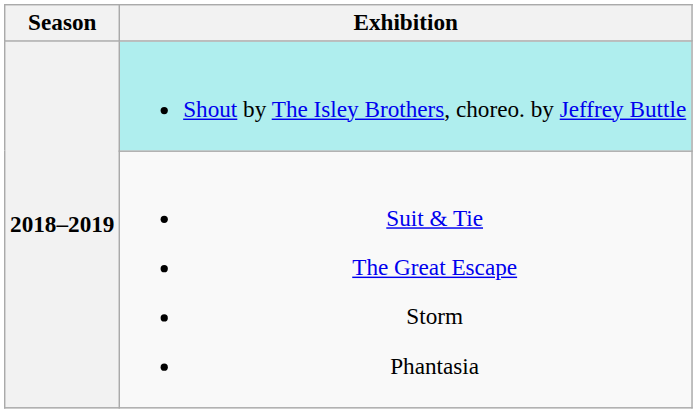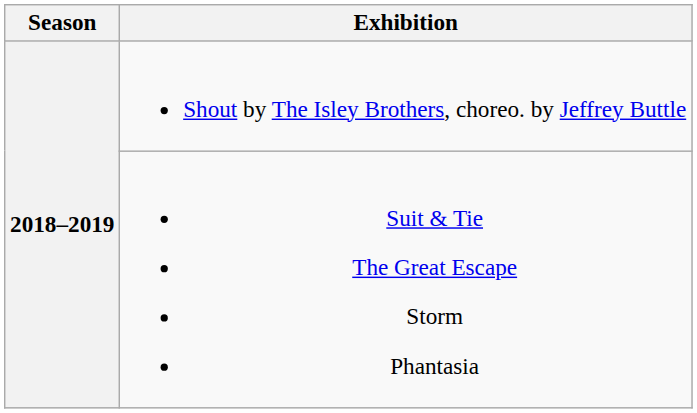(406, 109) paleturquoise background -> (406, 109) no background
